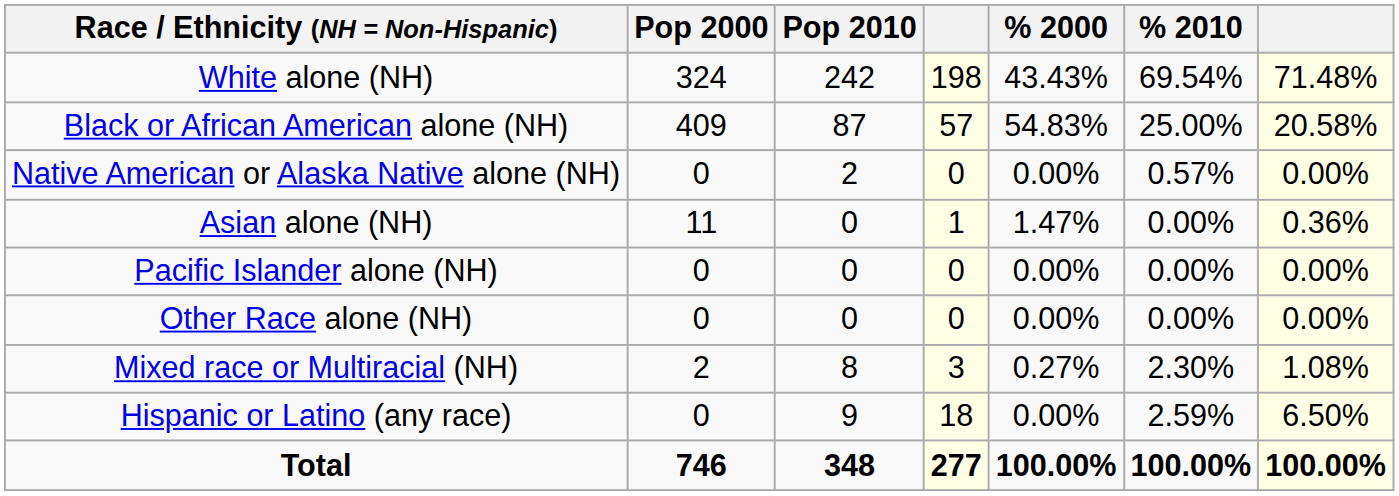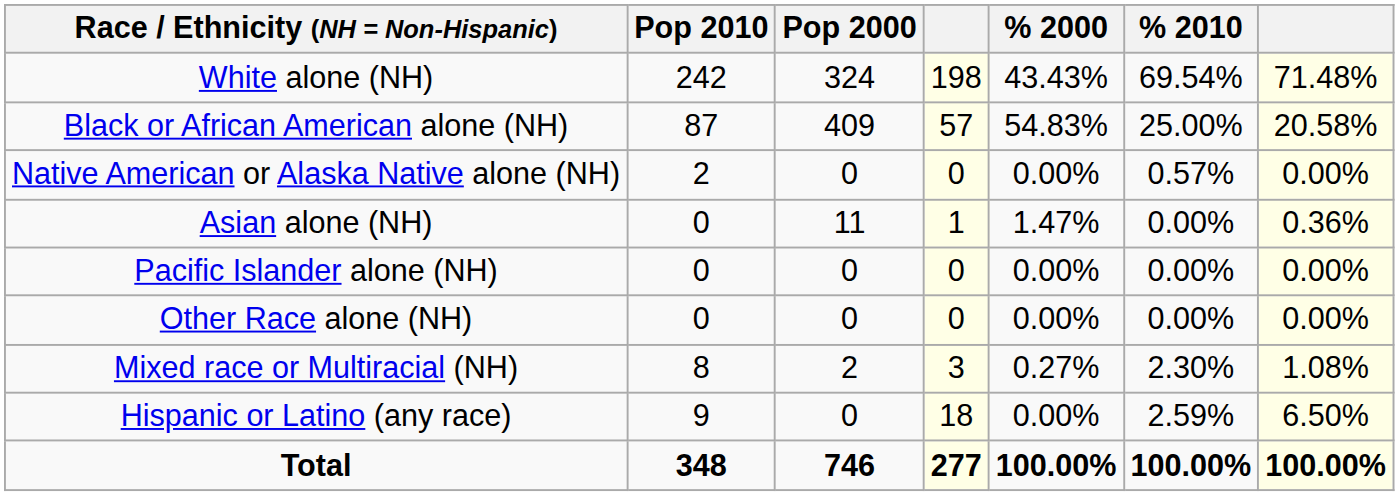columns swapped: (701, 28) <-> (850, 28)
